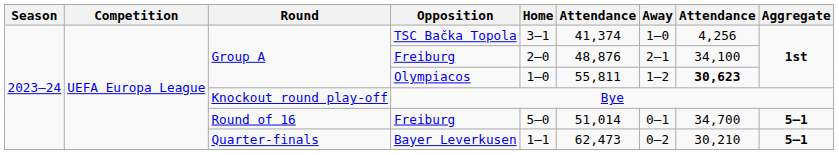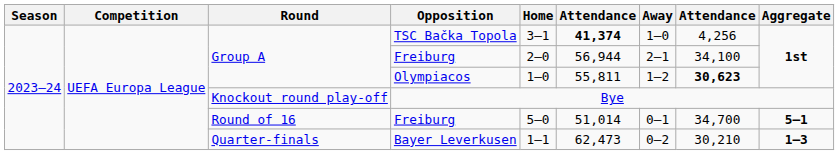(598, 36) normal -> (598, 36) bold
(598, 56) 48,876 -> (598, 56) 56,944
(796, 139) 5–1 -> (796, 139) 1–3
